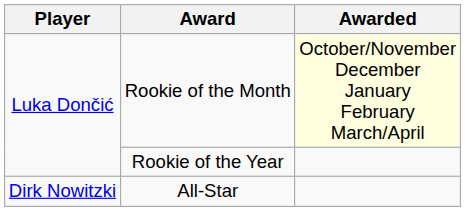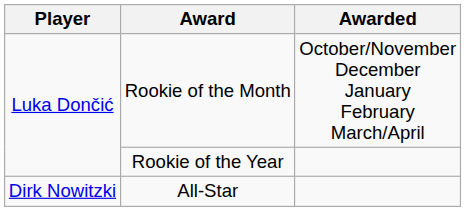(378, 90) lightyellow background -> (378, 90) no background
